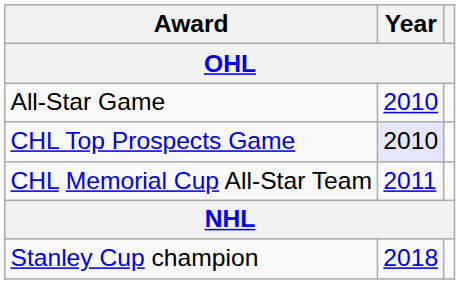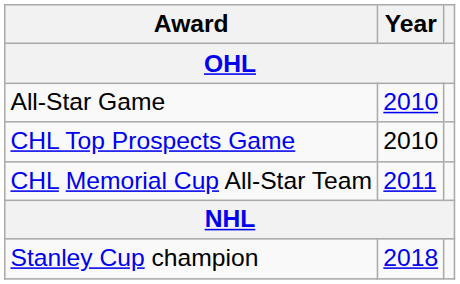(411, 141) lavender background -> (411, 141) no background
